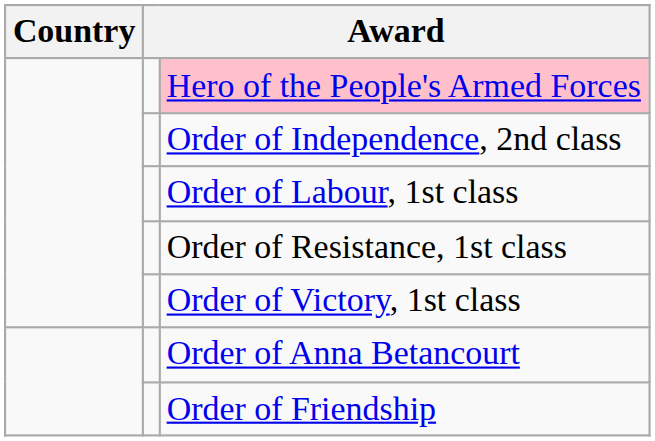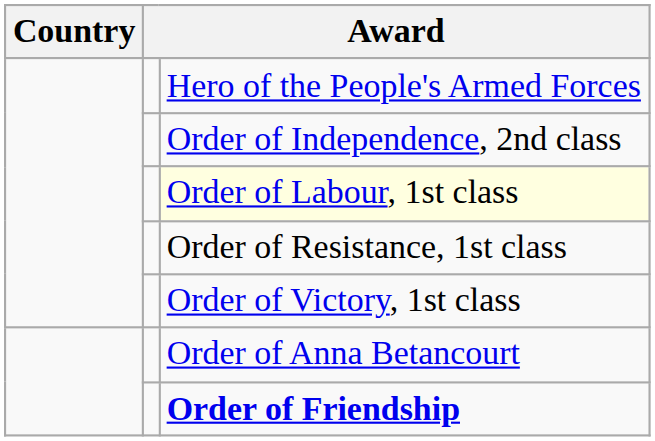(404, 85) pink background -> (404, 85) no background
(343, 192) no background -> (343, 192) lightyellow background
(301, 407) normal -> (313, 407) bold
